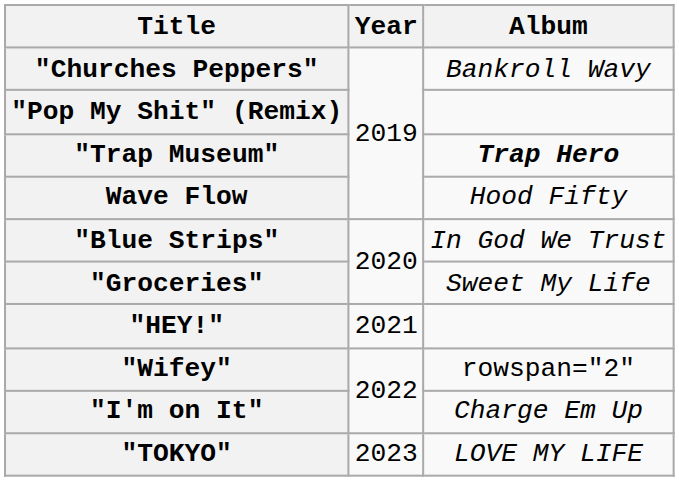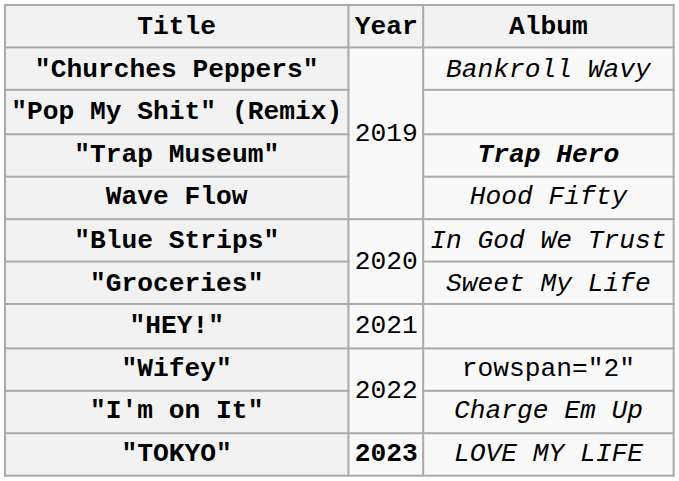(386, 454) normal -> (386, 454) bold
